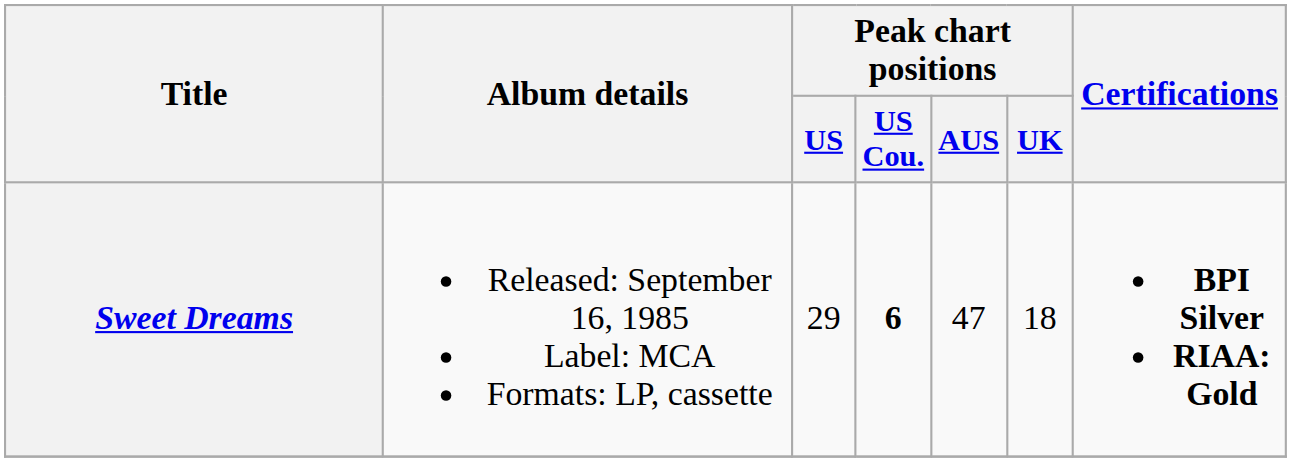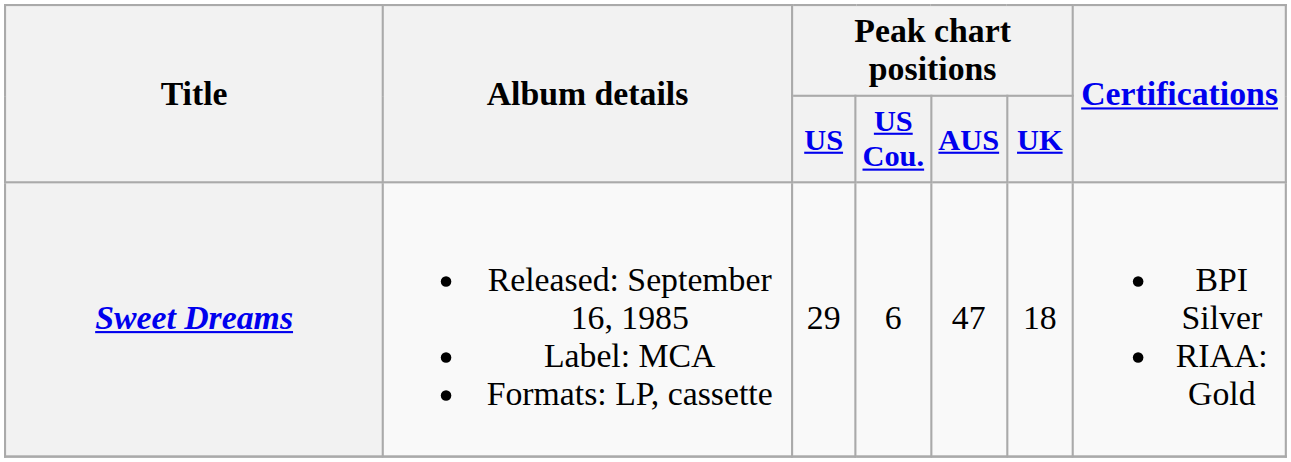(893, 318) bold -> (893, 318) normal
(1180, 338) bold -> (1180, 338) normal
